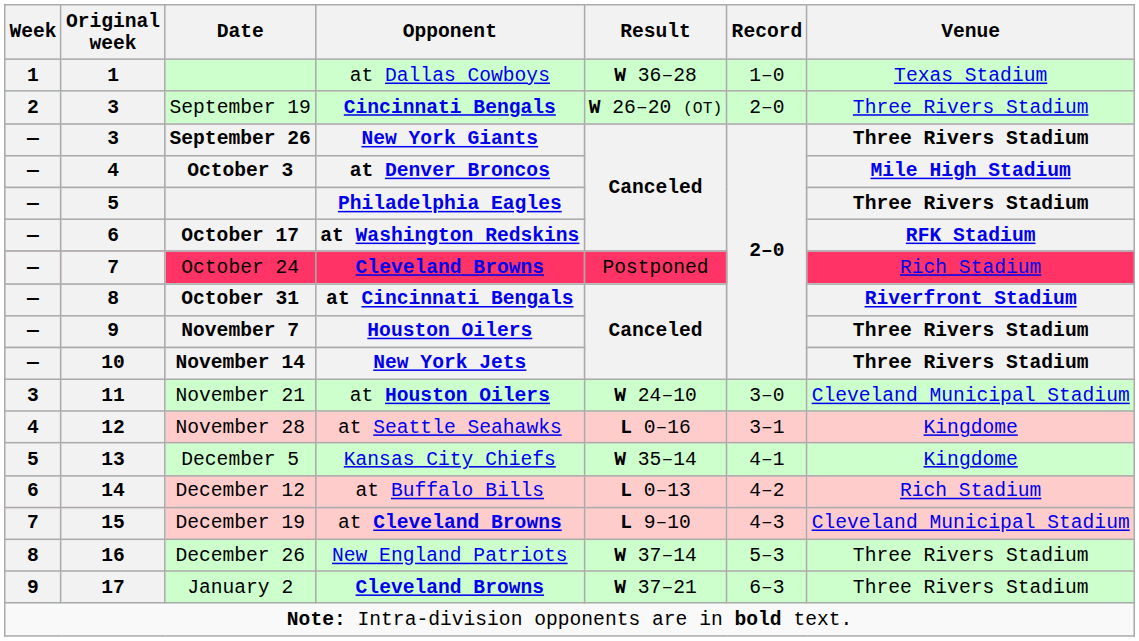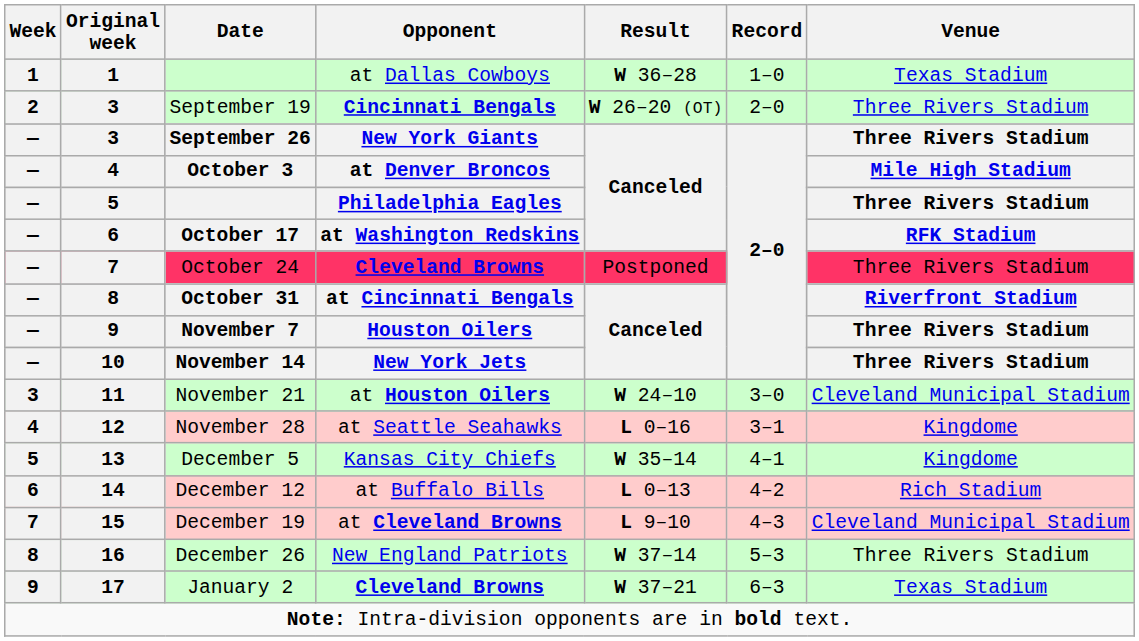(971, 267) Rich Stadium -> (971, 267) Three Rivers Stadium
(971, 587) Three Rivers Stadium -> (971, 587) Texas Stadium
